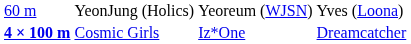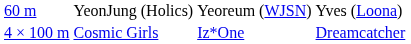(37, 32) bold -> (37, 32) normal
